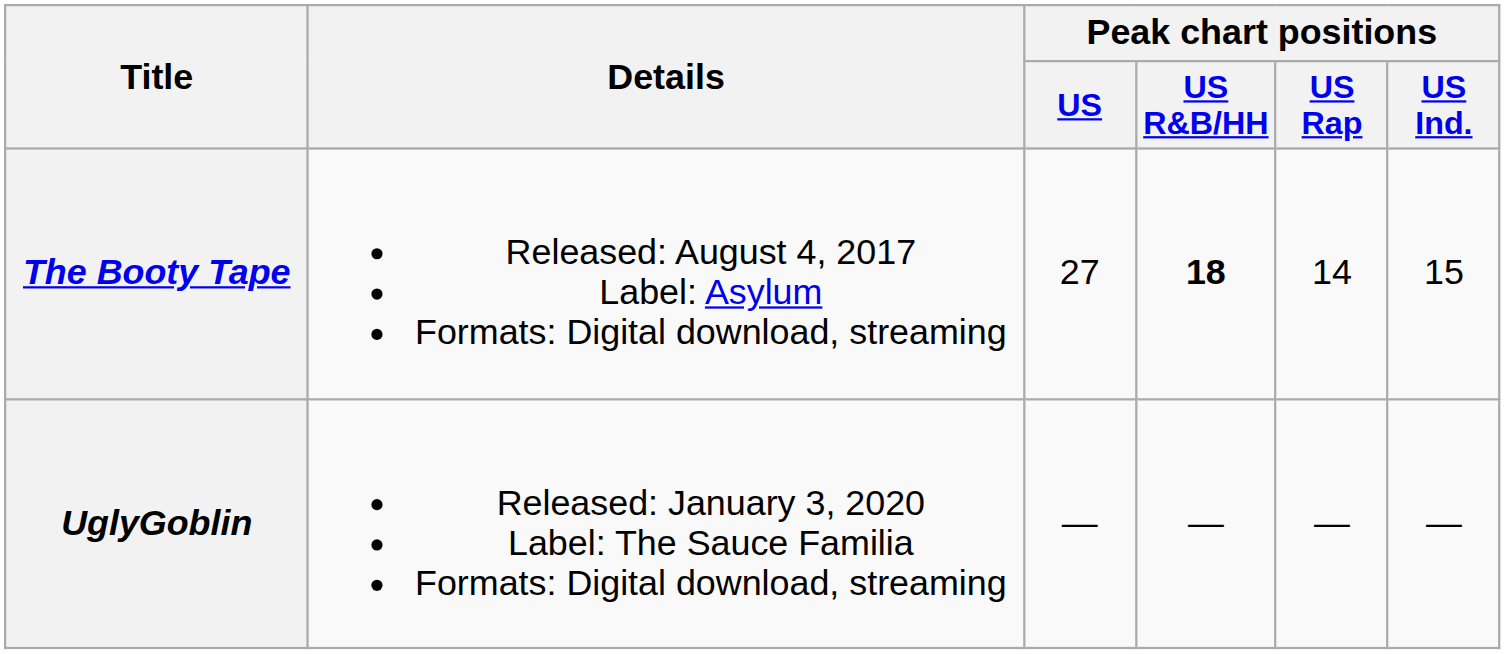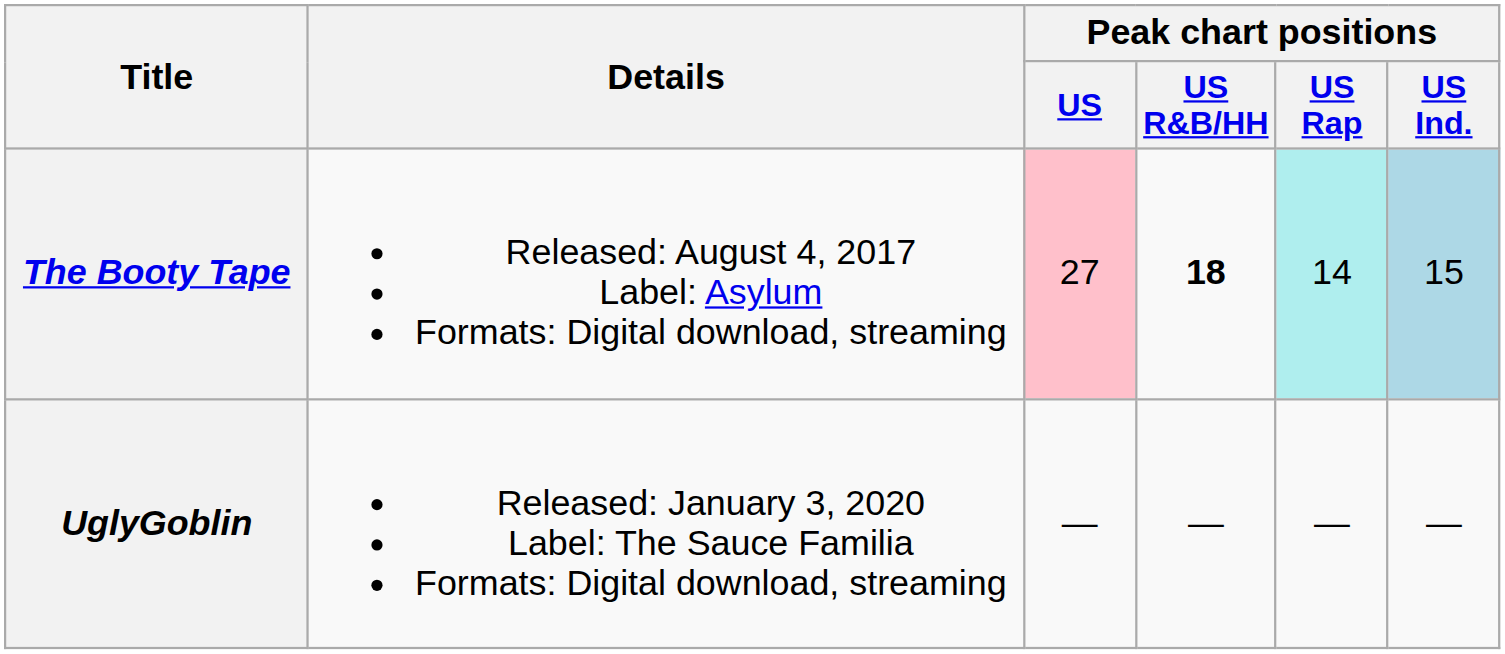(1080, 272) no background -> (1080, 272) pink background
(1332, 272) no background -> (1332, 272) paleturquoise background
(1444, 272) no background -> (1444, 272) lightblue background
